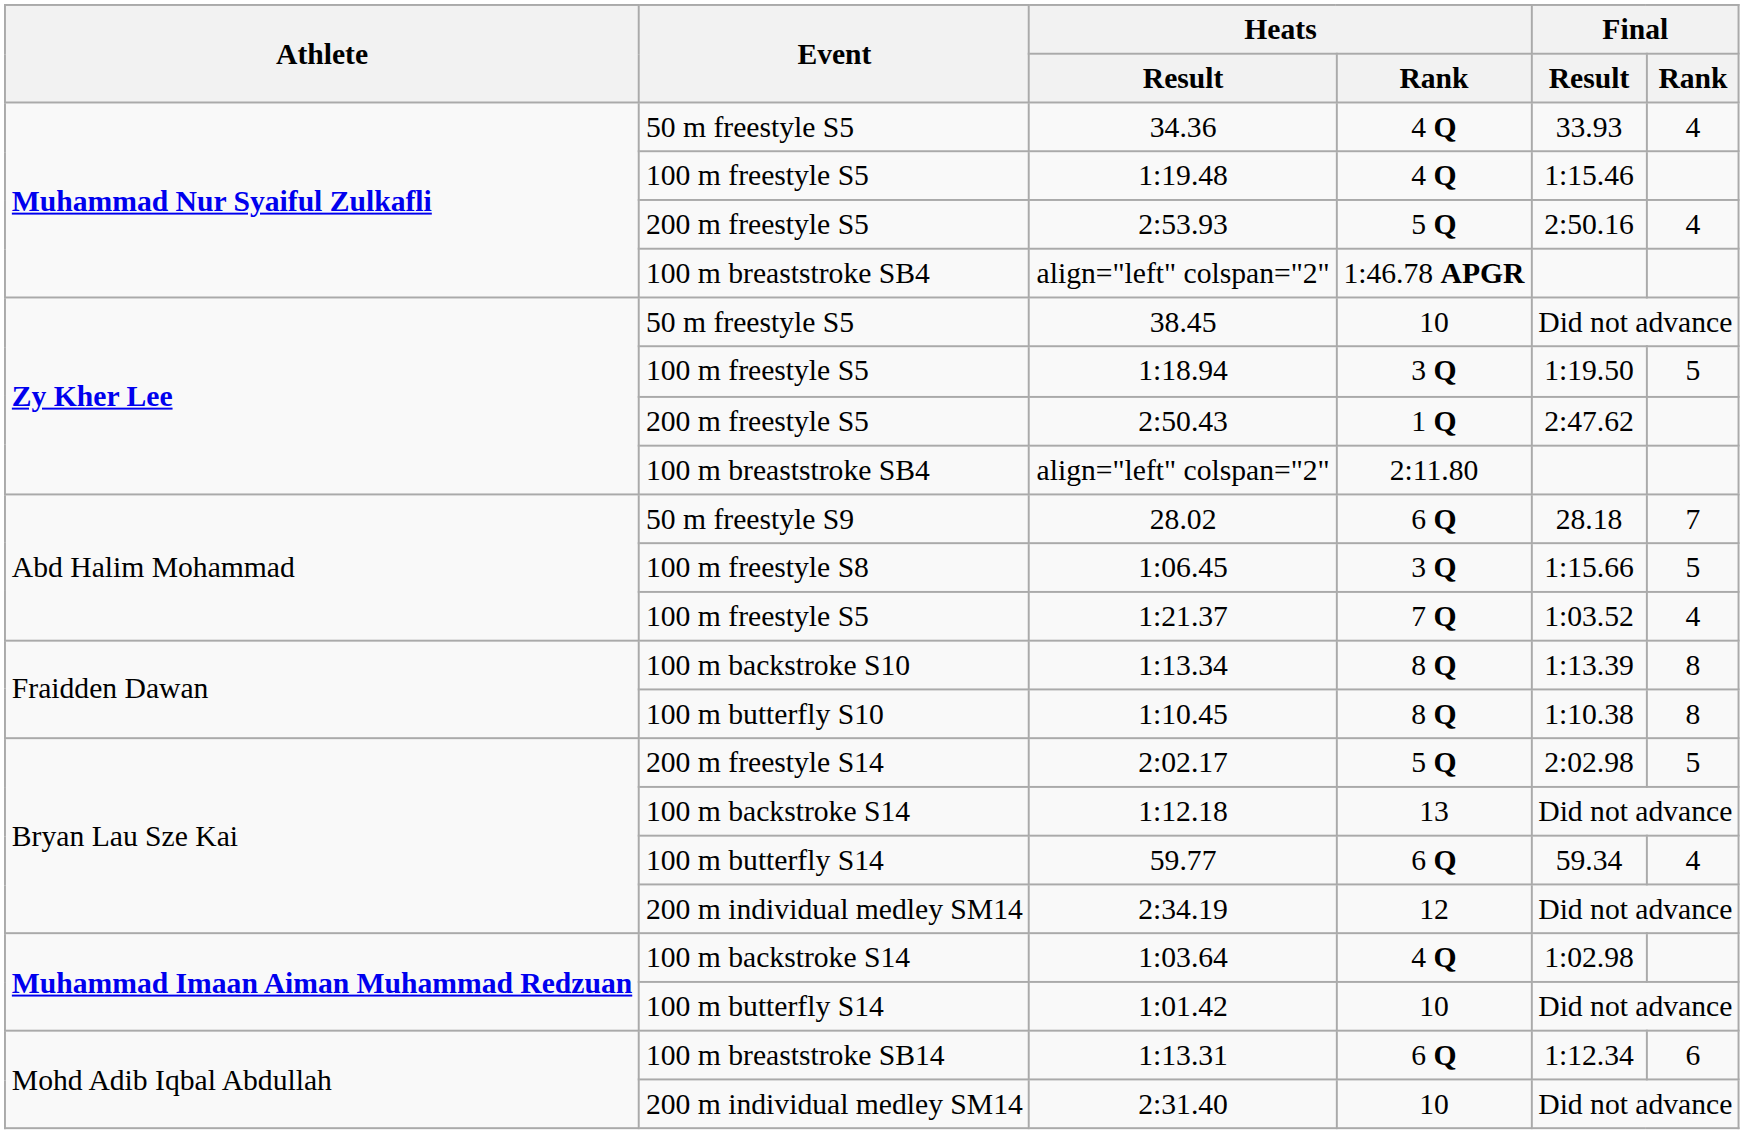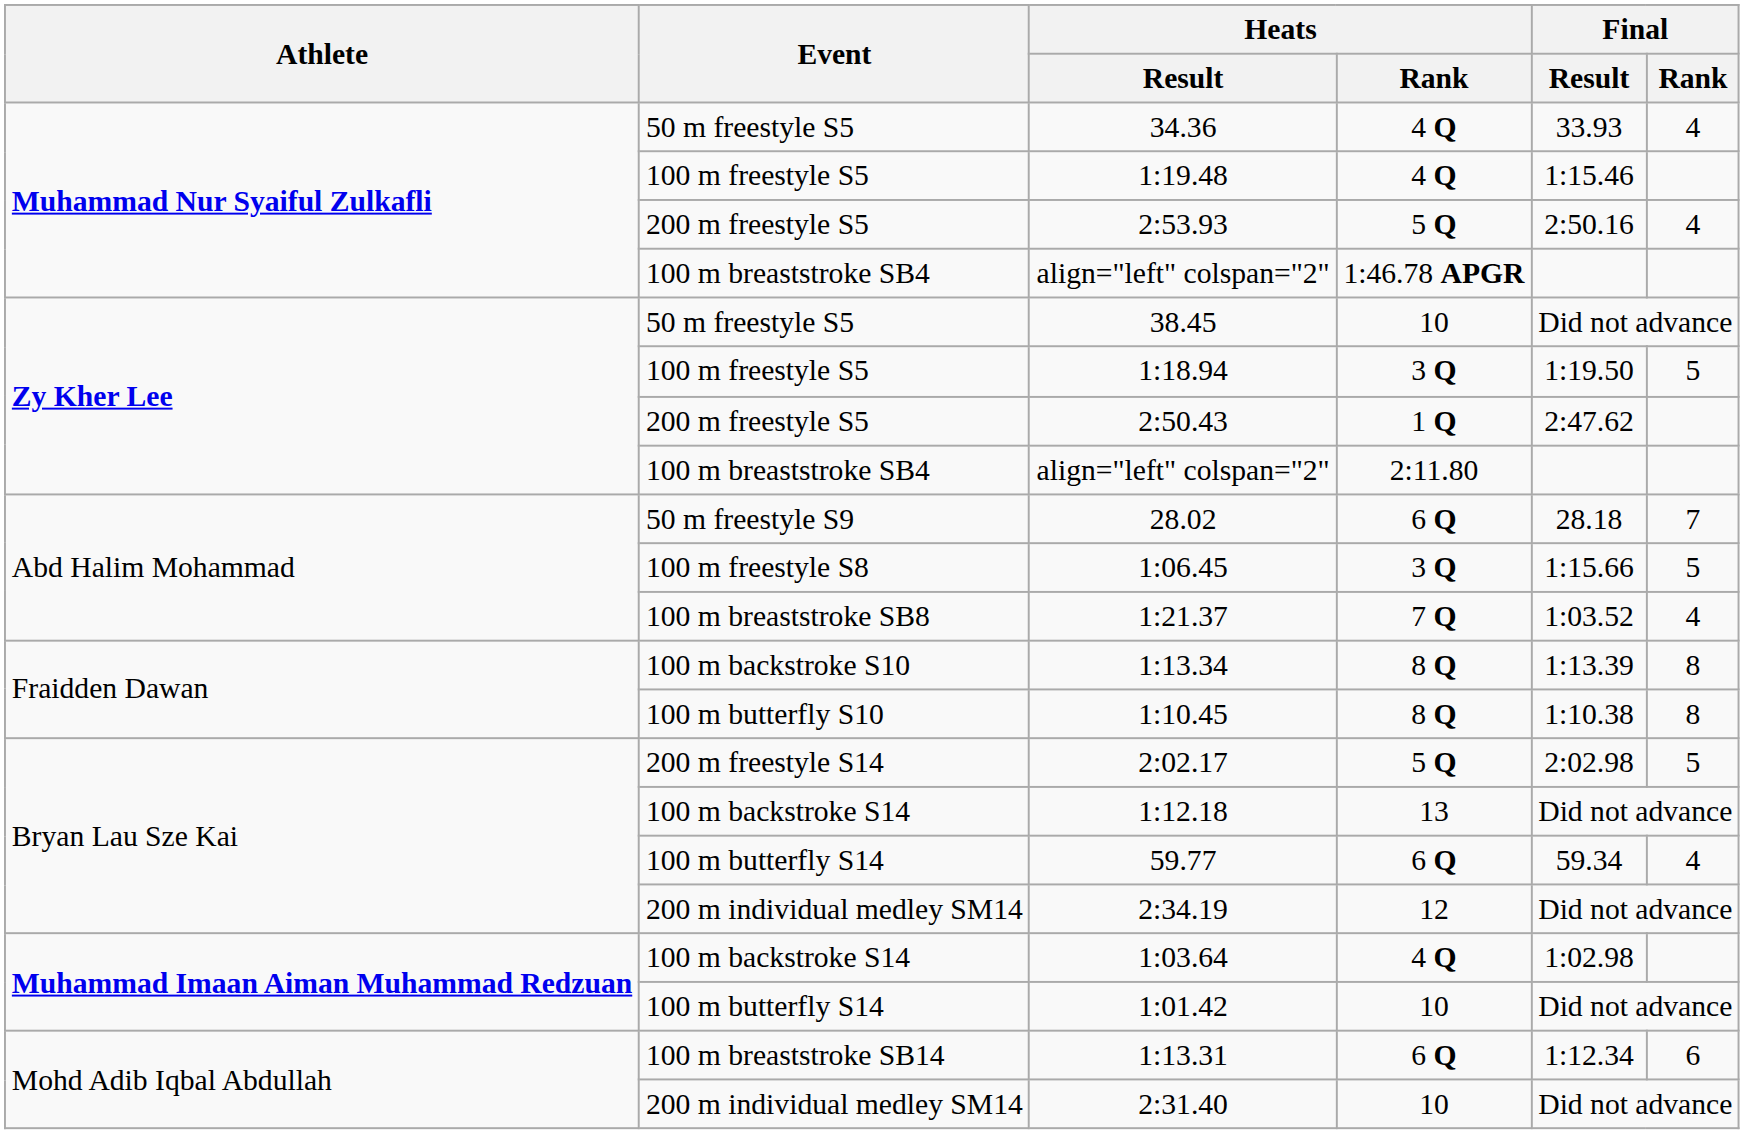(757, 615) 100 m freestyle S5 -> (788, 615) 100 m breaststroke SB8
